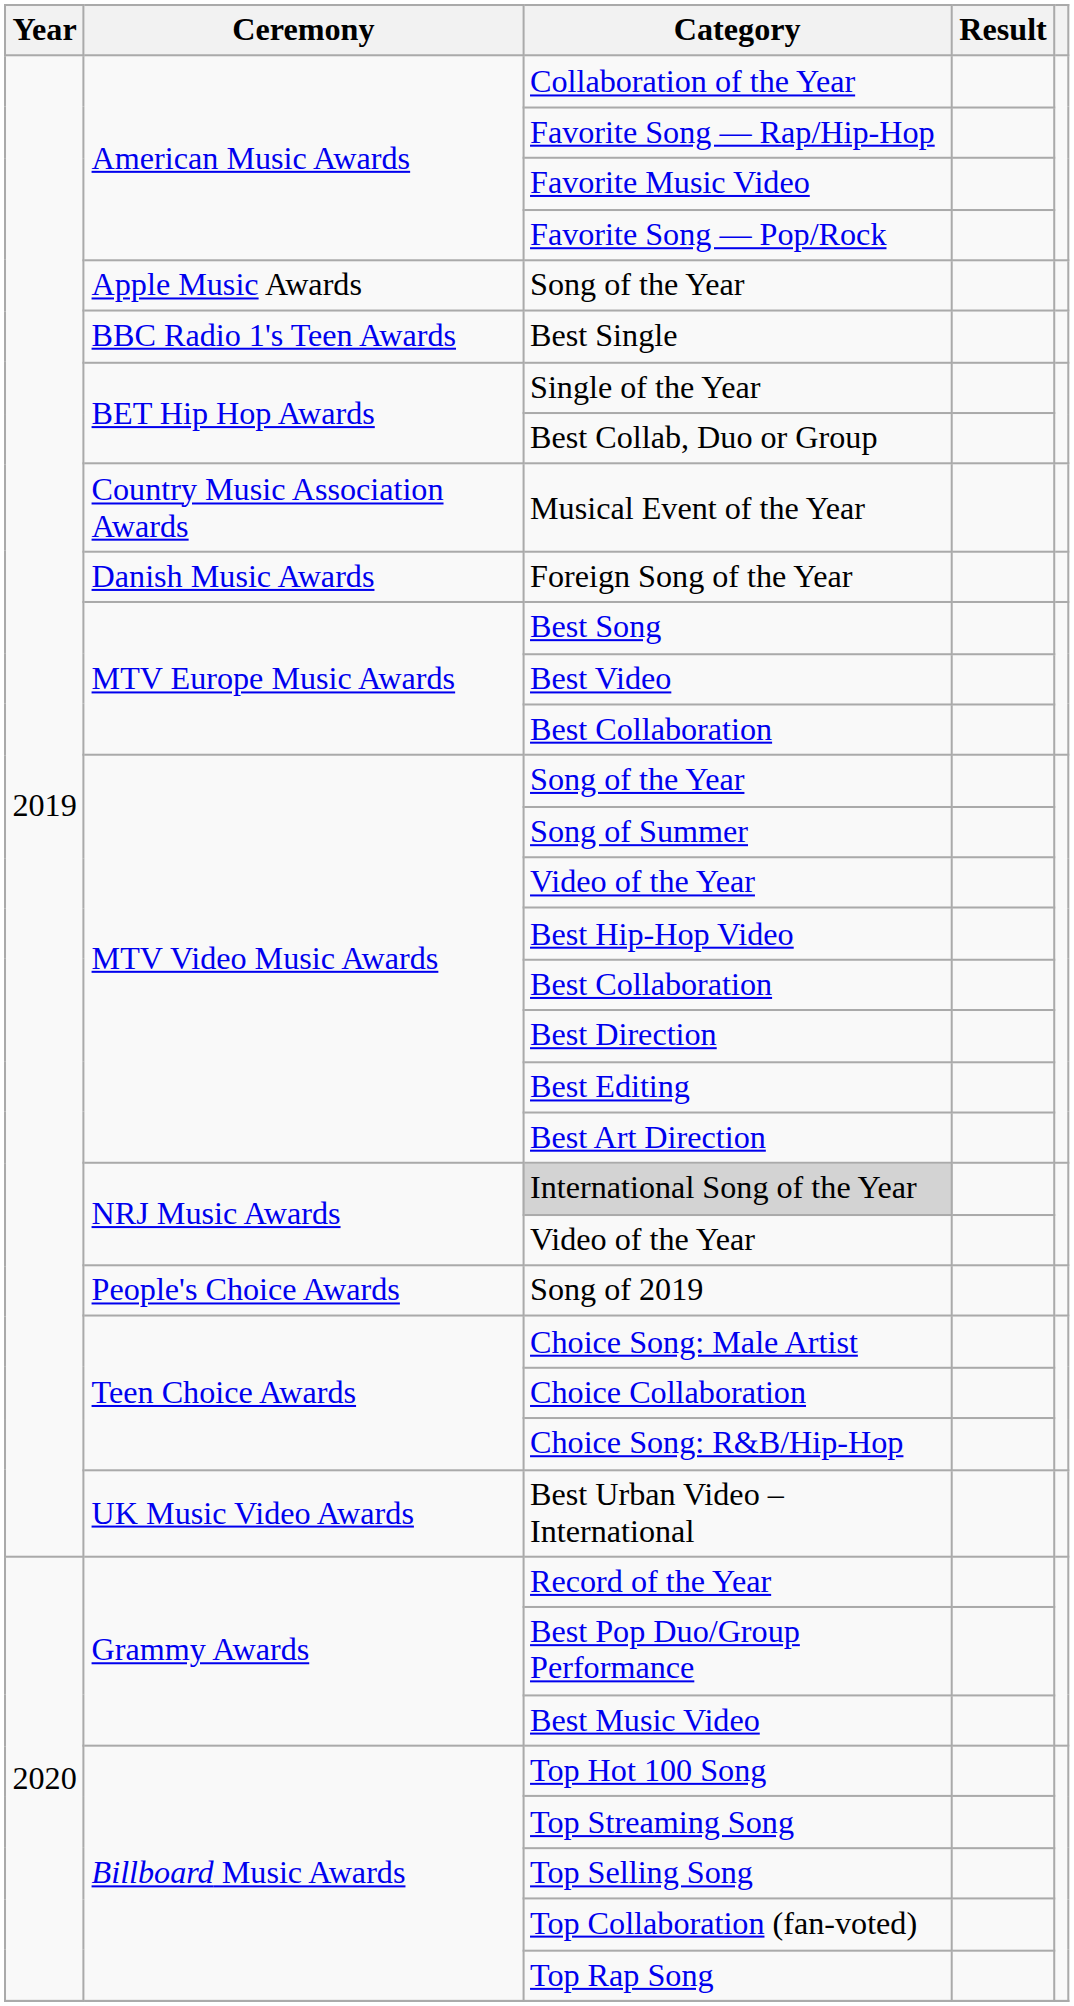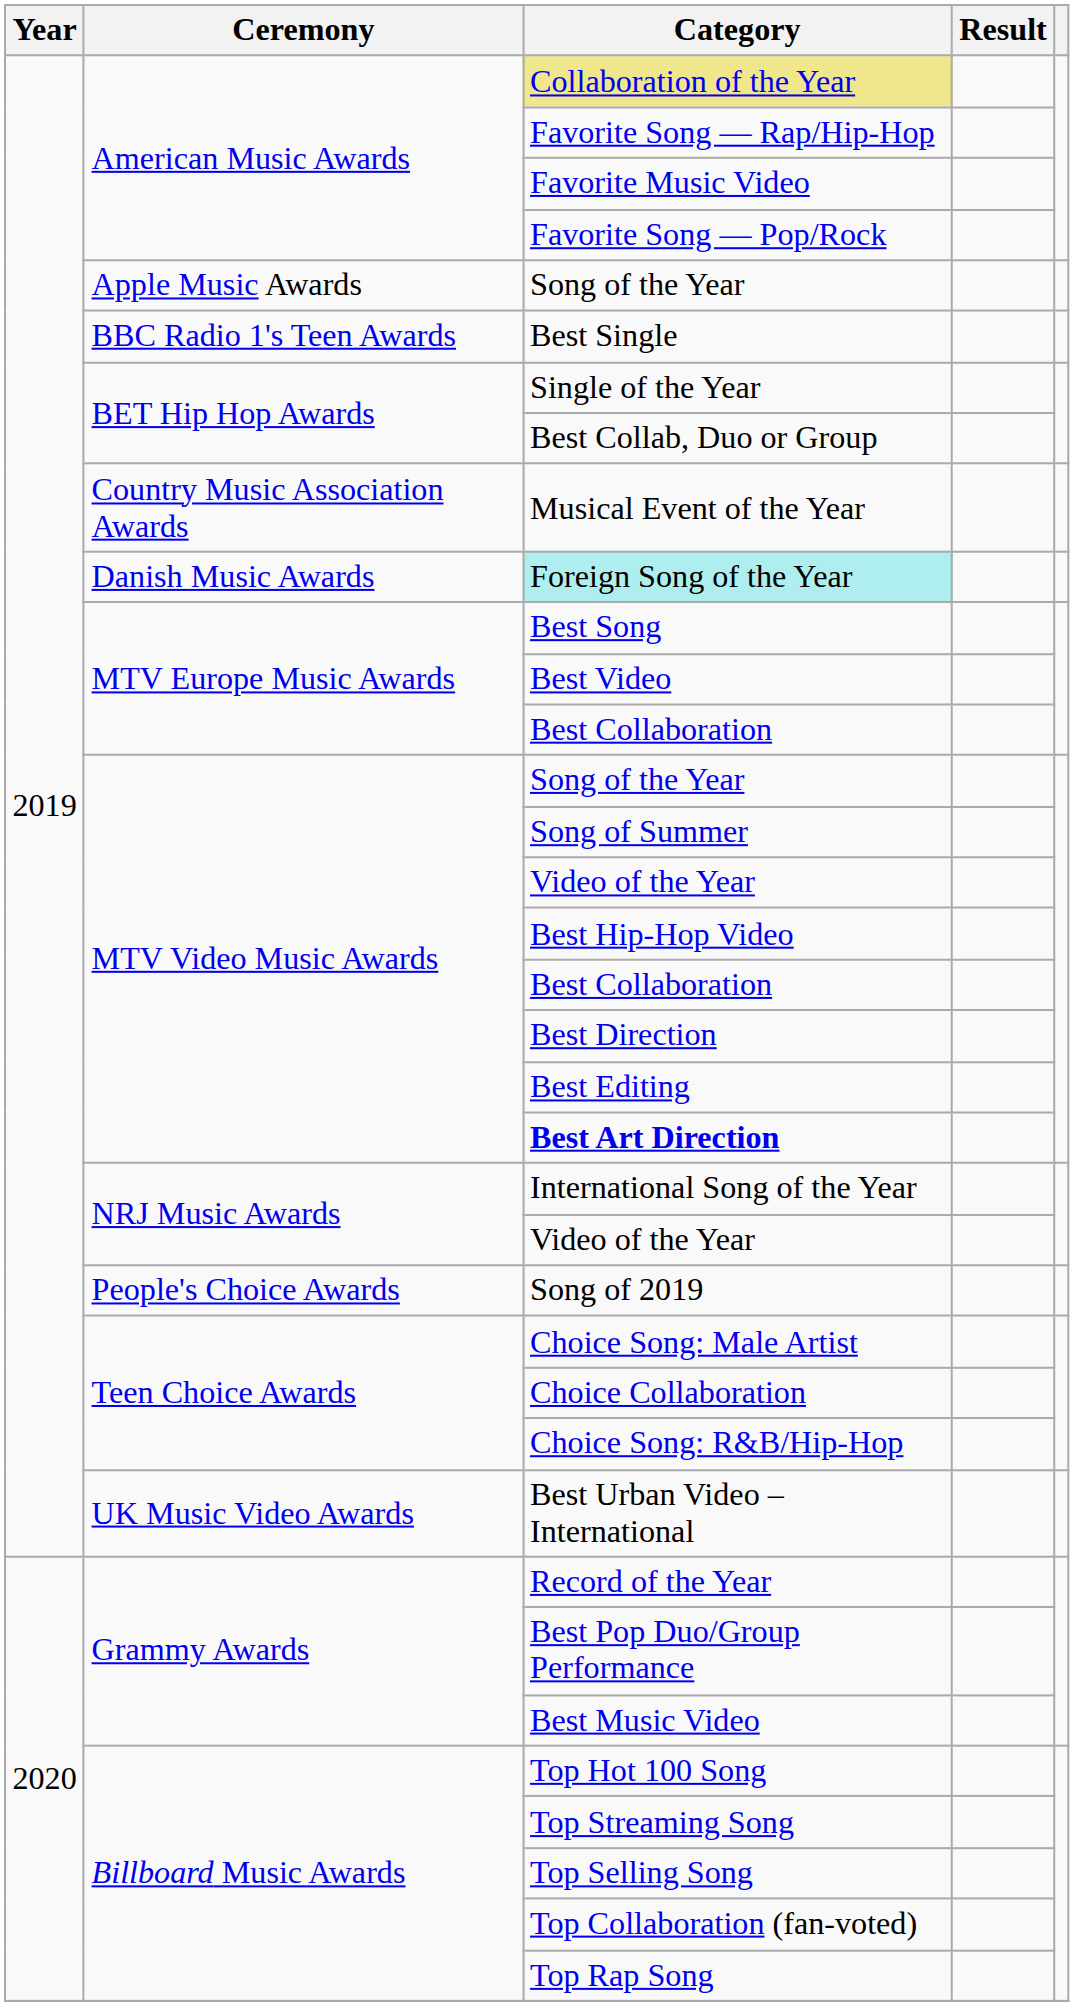(693, 81) no background -> (693, 81) khaki background
(691, 576) no background -> (691, 576) paleturquoise background
(648, 1137) normal -> (655, 1137) bold
(723, 1188) lightgrey background -> (723, 1188) no background
